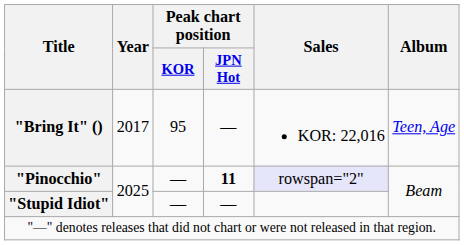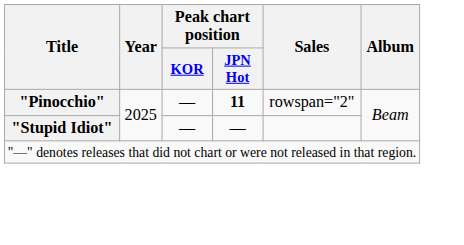- row: (59, 127)
(321, 178) lavender background -> (312, 102) no background
